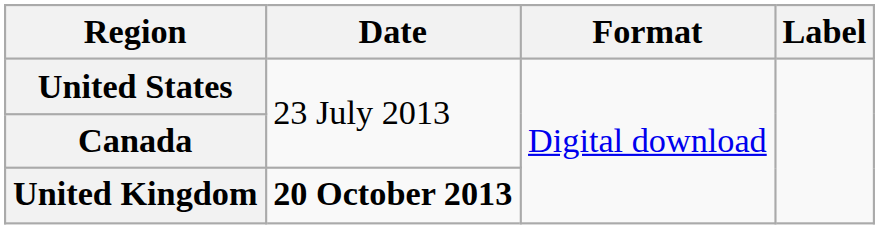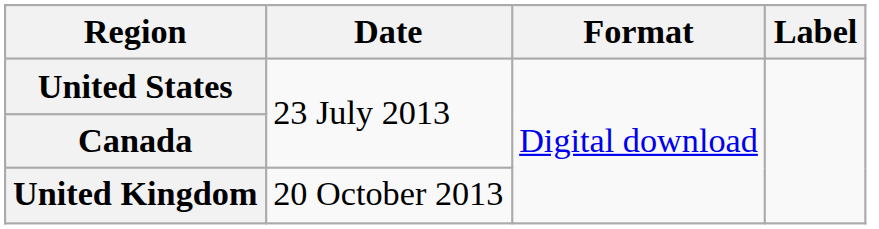(393, 194) bold -> (388, 194) normal
